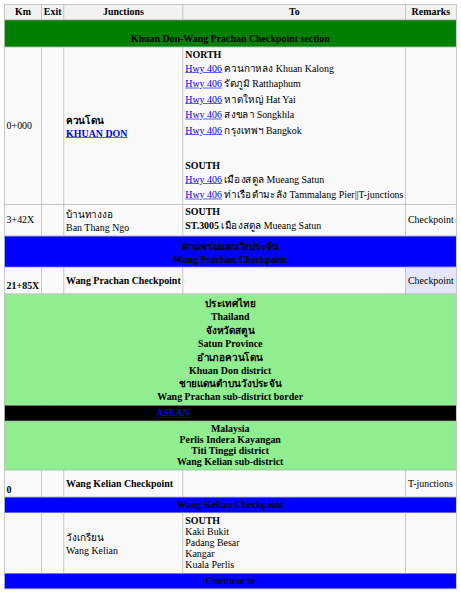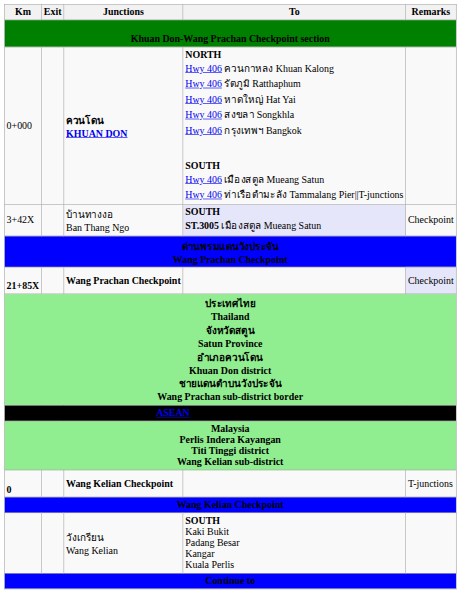(253, 219) no background -> (253, 219) lavender background
